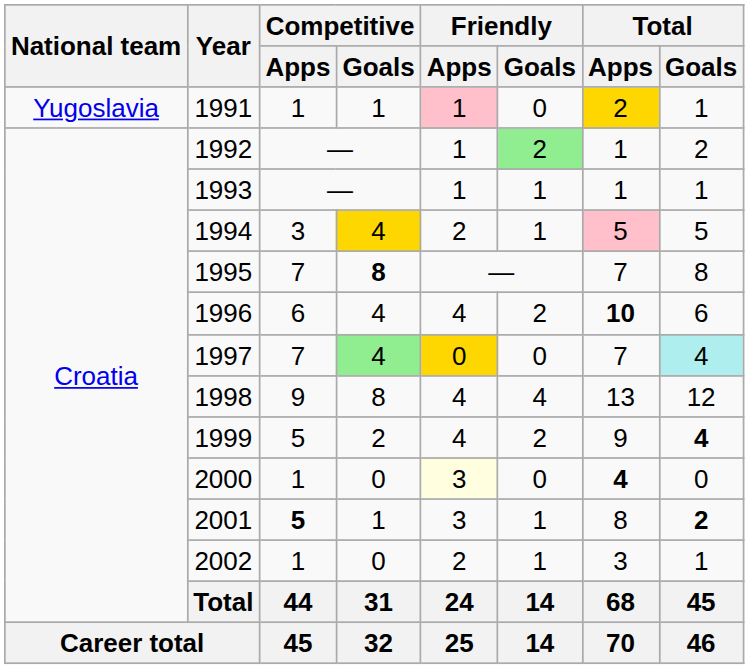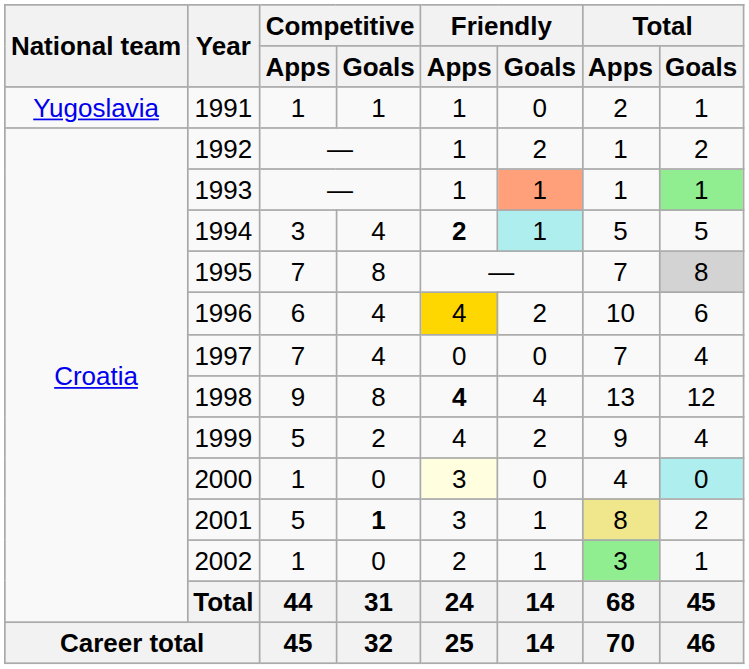(459, 108) pink background -> (459, 108) no background
(620, 108) gold background -> (620, 108) no background
(540, 149) lightgreen background -> (540, 149) no background
(540, 190) no background -> (540, 190) lightsalmon background
(701, 190) no background -> (701, 190) lightgreen background
(379, 231) gold background -> (379, 231) no background
(459, 231) normal -> (459, 231) bold
(540, 231) no background -> (540, 231) paleturquoise background
(620, 231) pink background -> (620, 231) no background
(379, 272) bold -> (379, 272) normal
(701, 272) no background -> (701, 272) lightgrey background
(459, 314) no background -> (459, 314) gold background
(620, 314) bold -> (620, 314) normal
(379, 355) lightgreen background -> (379, 355) no background
(459, 355) gold background -> (459, 355) no background
(701, 355) paleturquoise background -> (701, 355) no background
(459, 396) normal -> (459, 396) bold
(701, 437) bold -> (701, 437) normal
(620, 478) bold -> (620, 478) normal
(701, 478) no background -> (701, 478) paleturquoise background
(298, 519) bold -> (298, 519) normal
(379, 519) normal -> (379, 519) bold
(620, 519) no background -> (620, 519) khaki background
(701, 519) bold -> (701, 519) normal
(620, 561) no background -> (620, 561) lightgreen background
